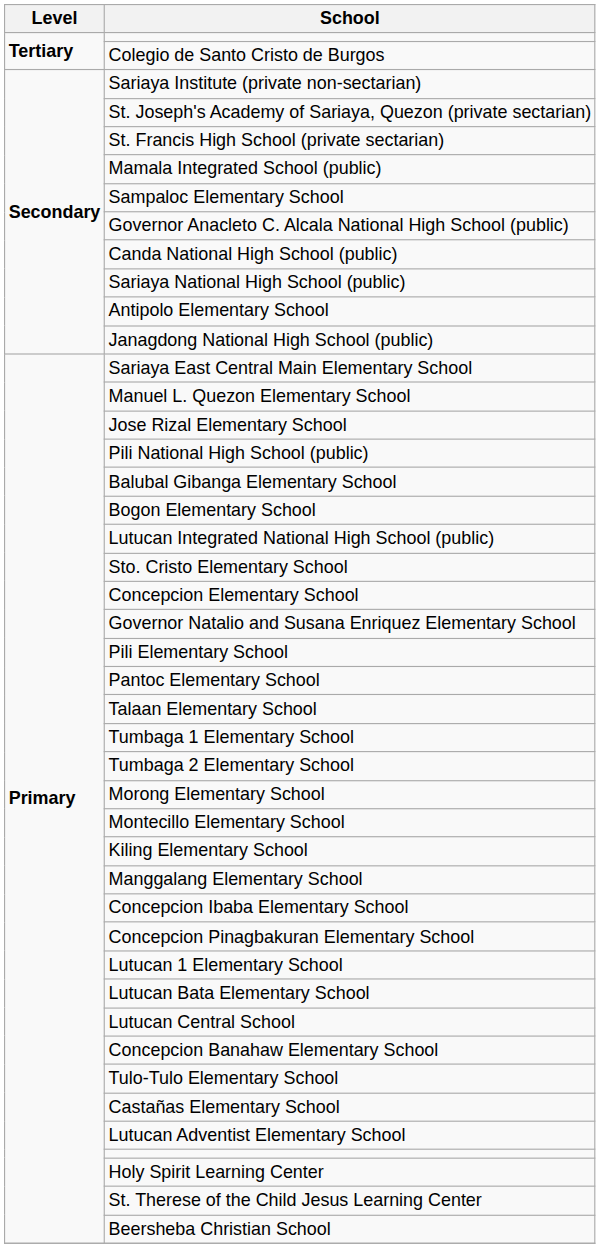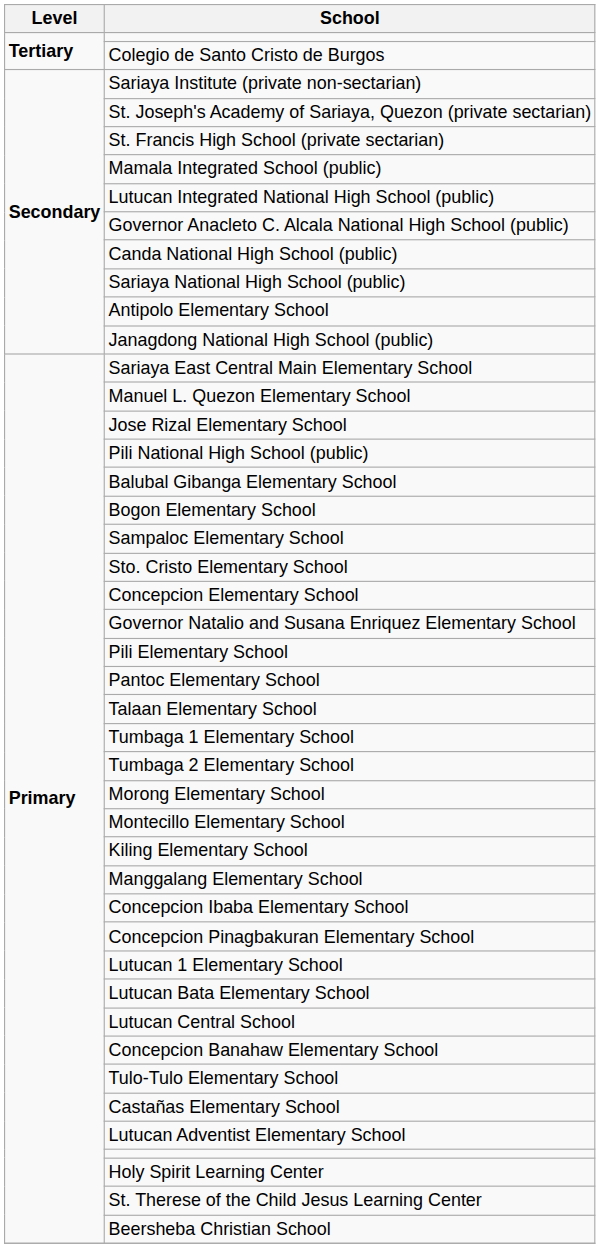(226, 197) Sampaloc Elementary School -> (301, 197) Lutucan Integrated National High School (public)
(301, 538) Lutucan Integrated National High School (public) -> (226, 538) Sampaloc Elementary School
